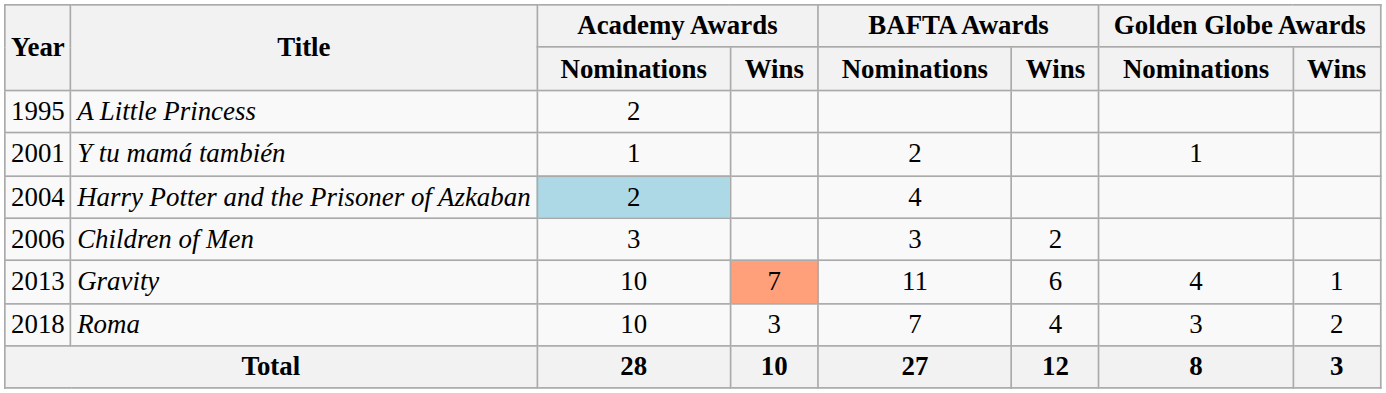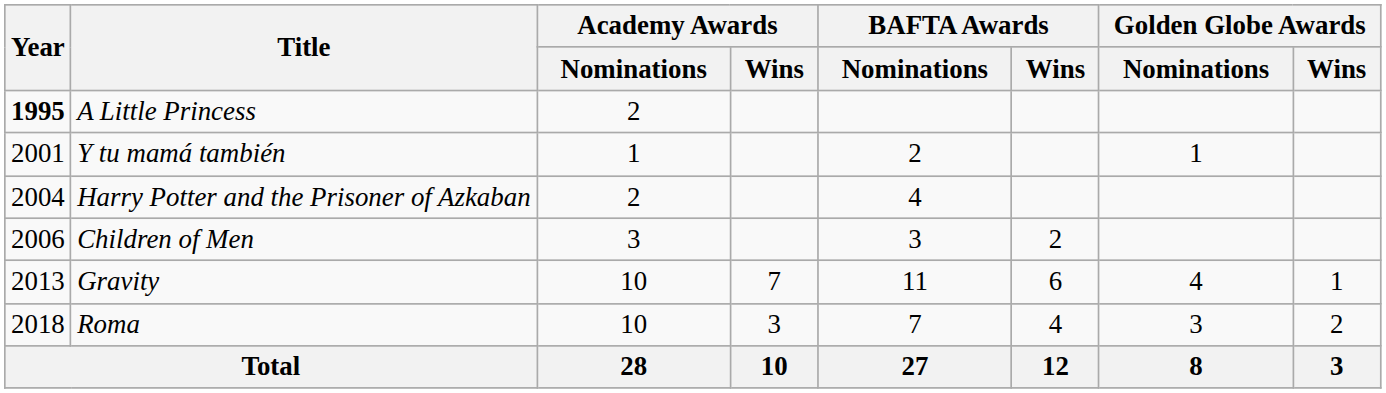(38, 111) normal -> (38, 111) bold
(634, 196) lightblue background -> (634, 196) no background
(774, 281) lightsalmon background -> (774, 281) no background
